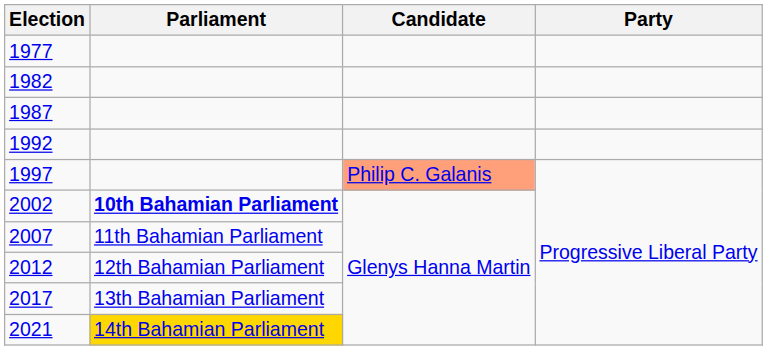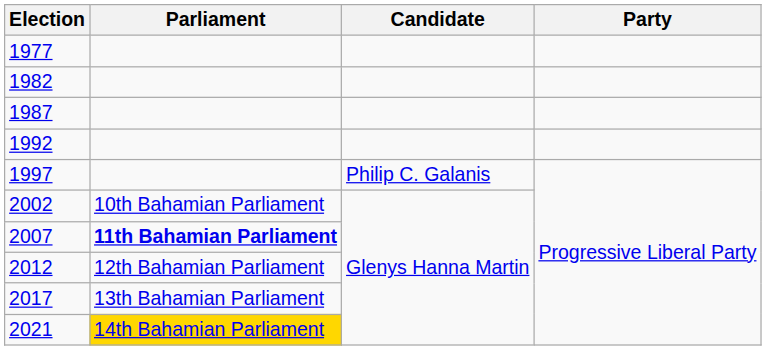(419, 174) lightsalmon background -> (418, 174) no background
(216, 205) bold -> (209, 205) normal
(208, 236) normal -> (216, 236) bold
